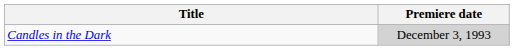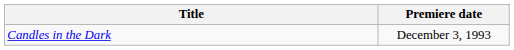(444, 34) lightgrey background -> (444, 34) no background
